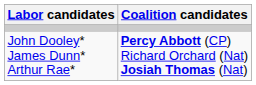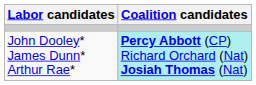(184, 55) no background -> (184, 55) paleturquoise background
